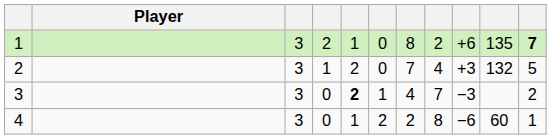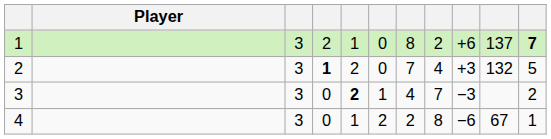(499, 43) 135 -> (499, 43) 137
(327, 69) normal -> (327, 69) bold
(499, 120) 60 -> (499, 120) 67
